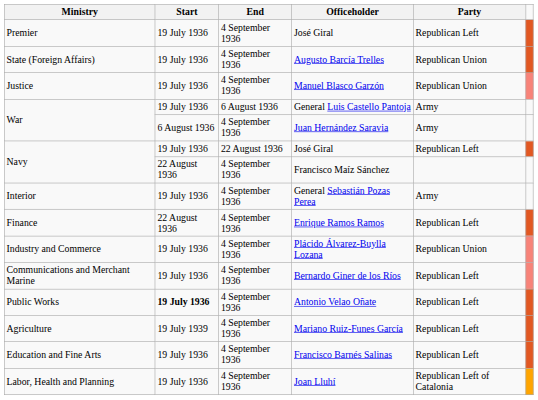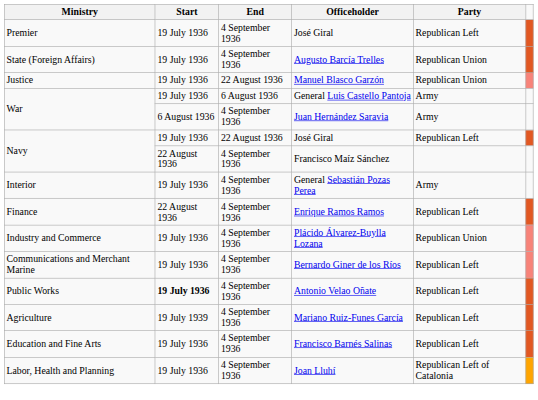(245, 86) 4 September 1936 -> (252, 80) 22 August 1936
